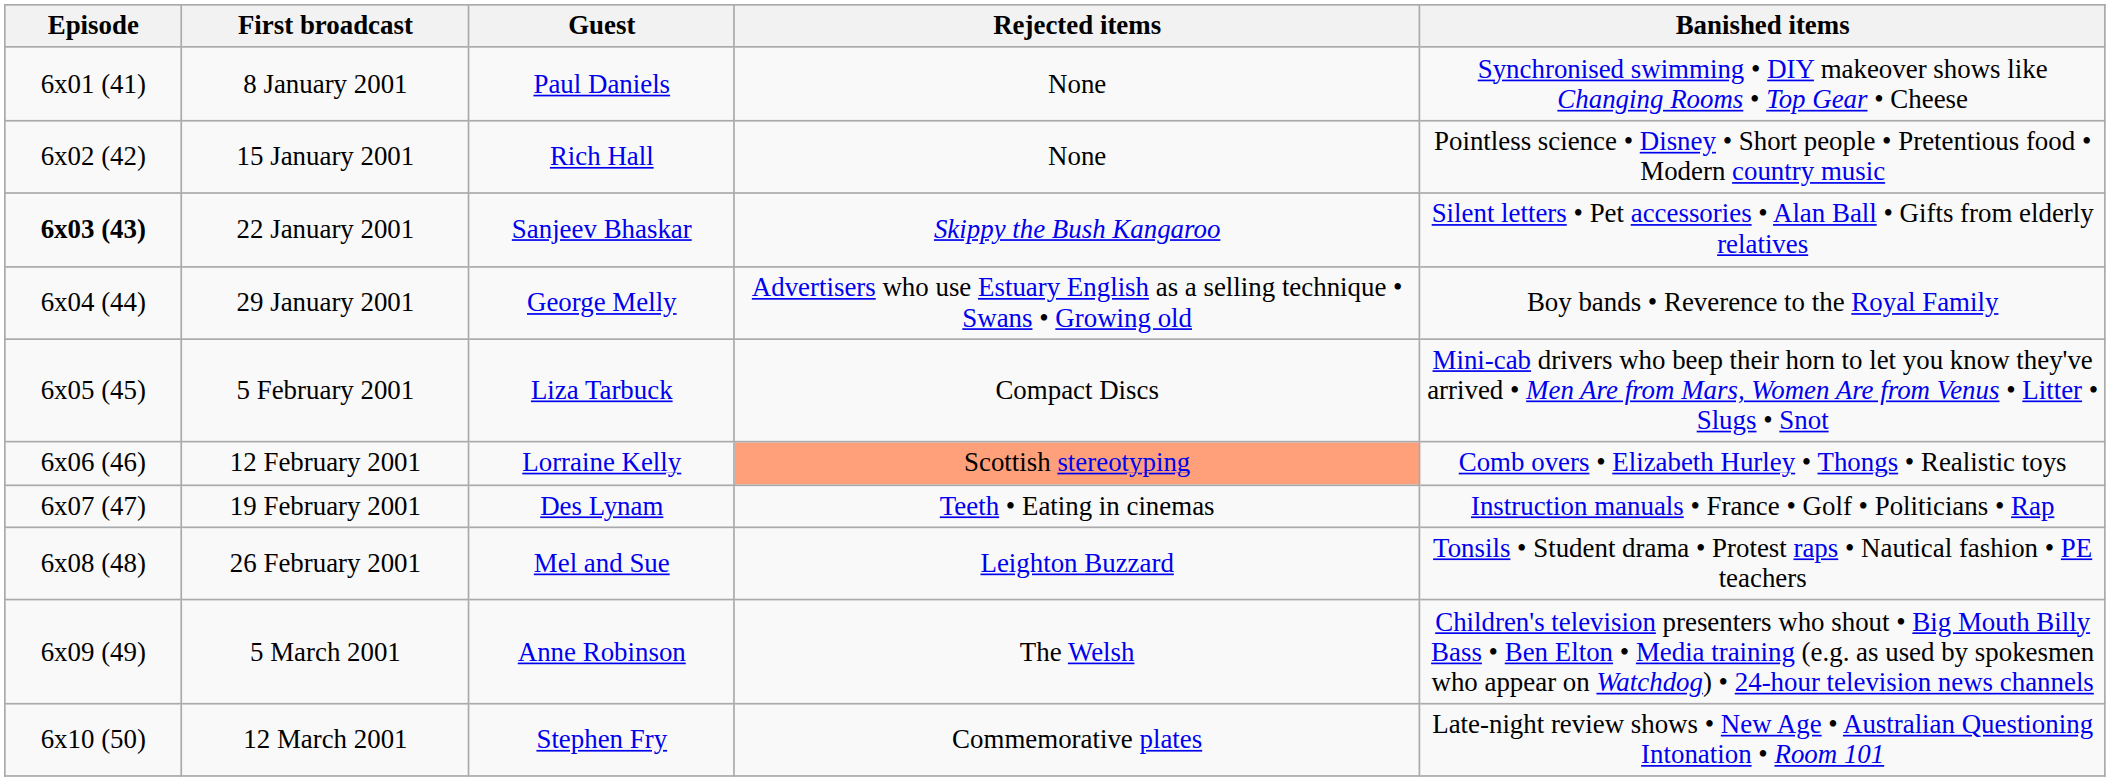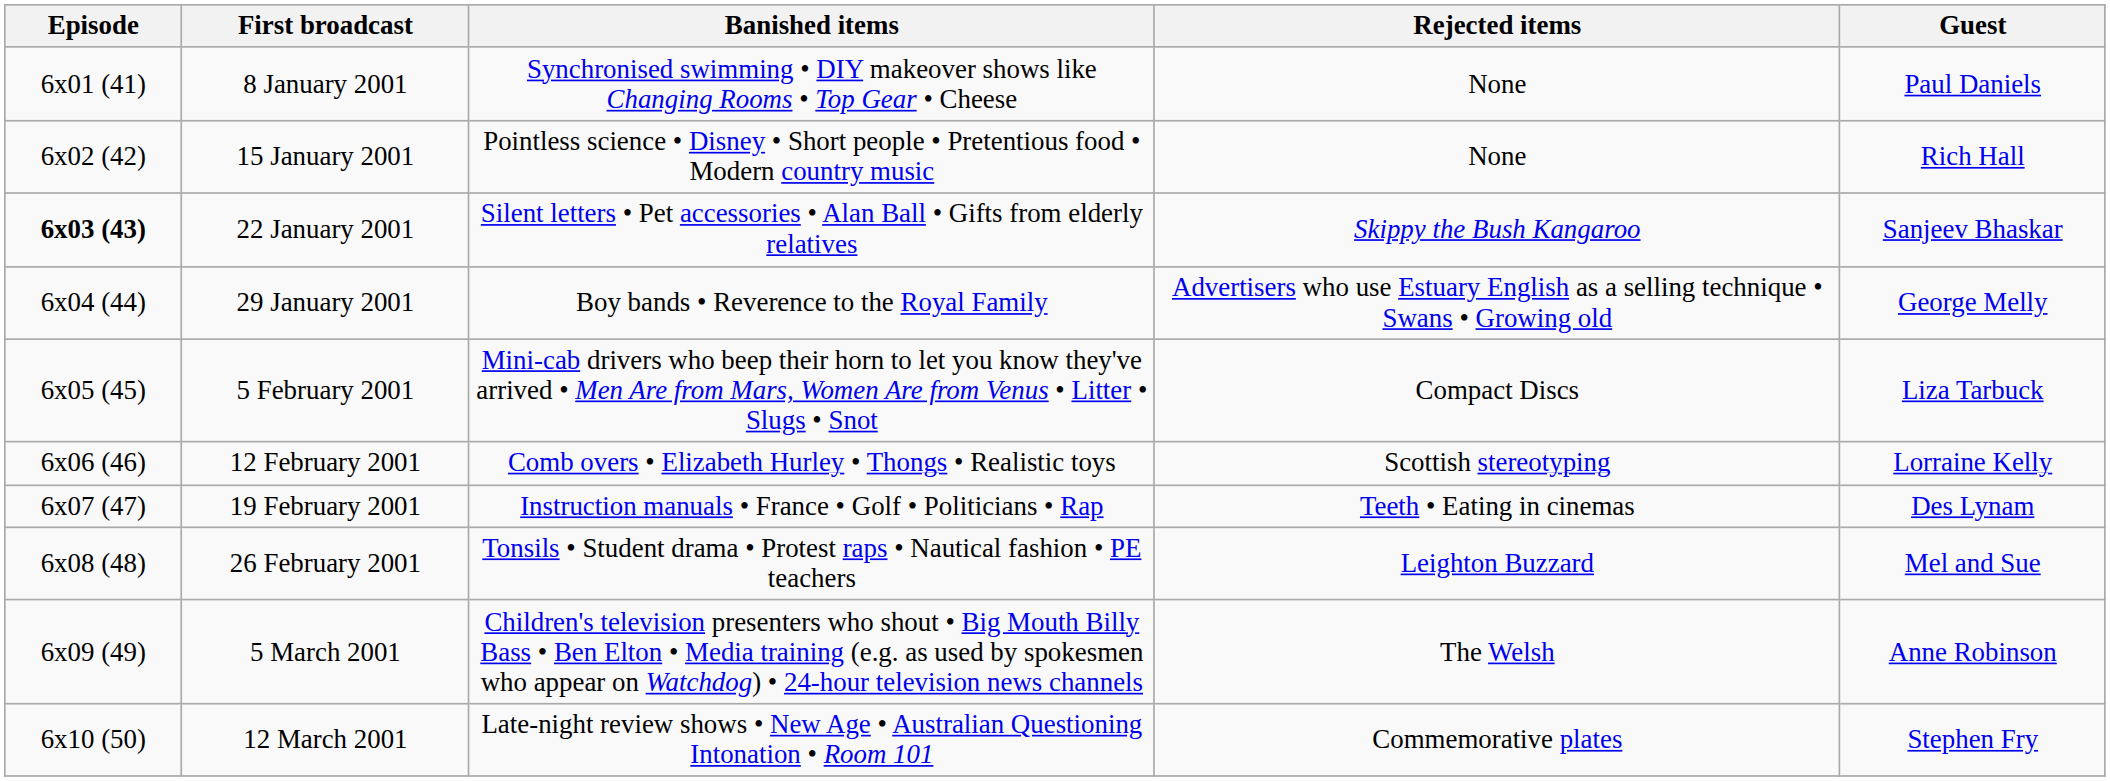columns swapped: (602, 25) <-> (1763, 25)
(1077, 463) lightsalmon background -> (1497, 463) no background
